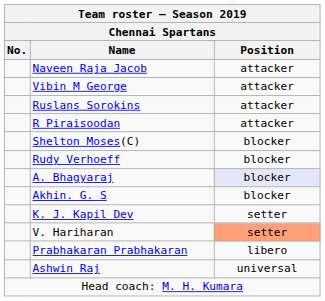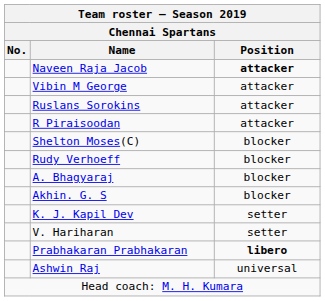(267, 68) normal -> (267, 68) bold
(267, 178) lavender background -> (267, 178) no background
(267, 232) lightsalmon background -> (267, 232) no background
(267, 250) normal -> (267, 250) bold
